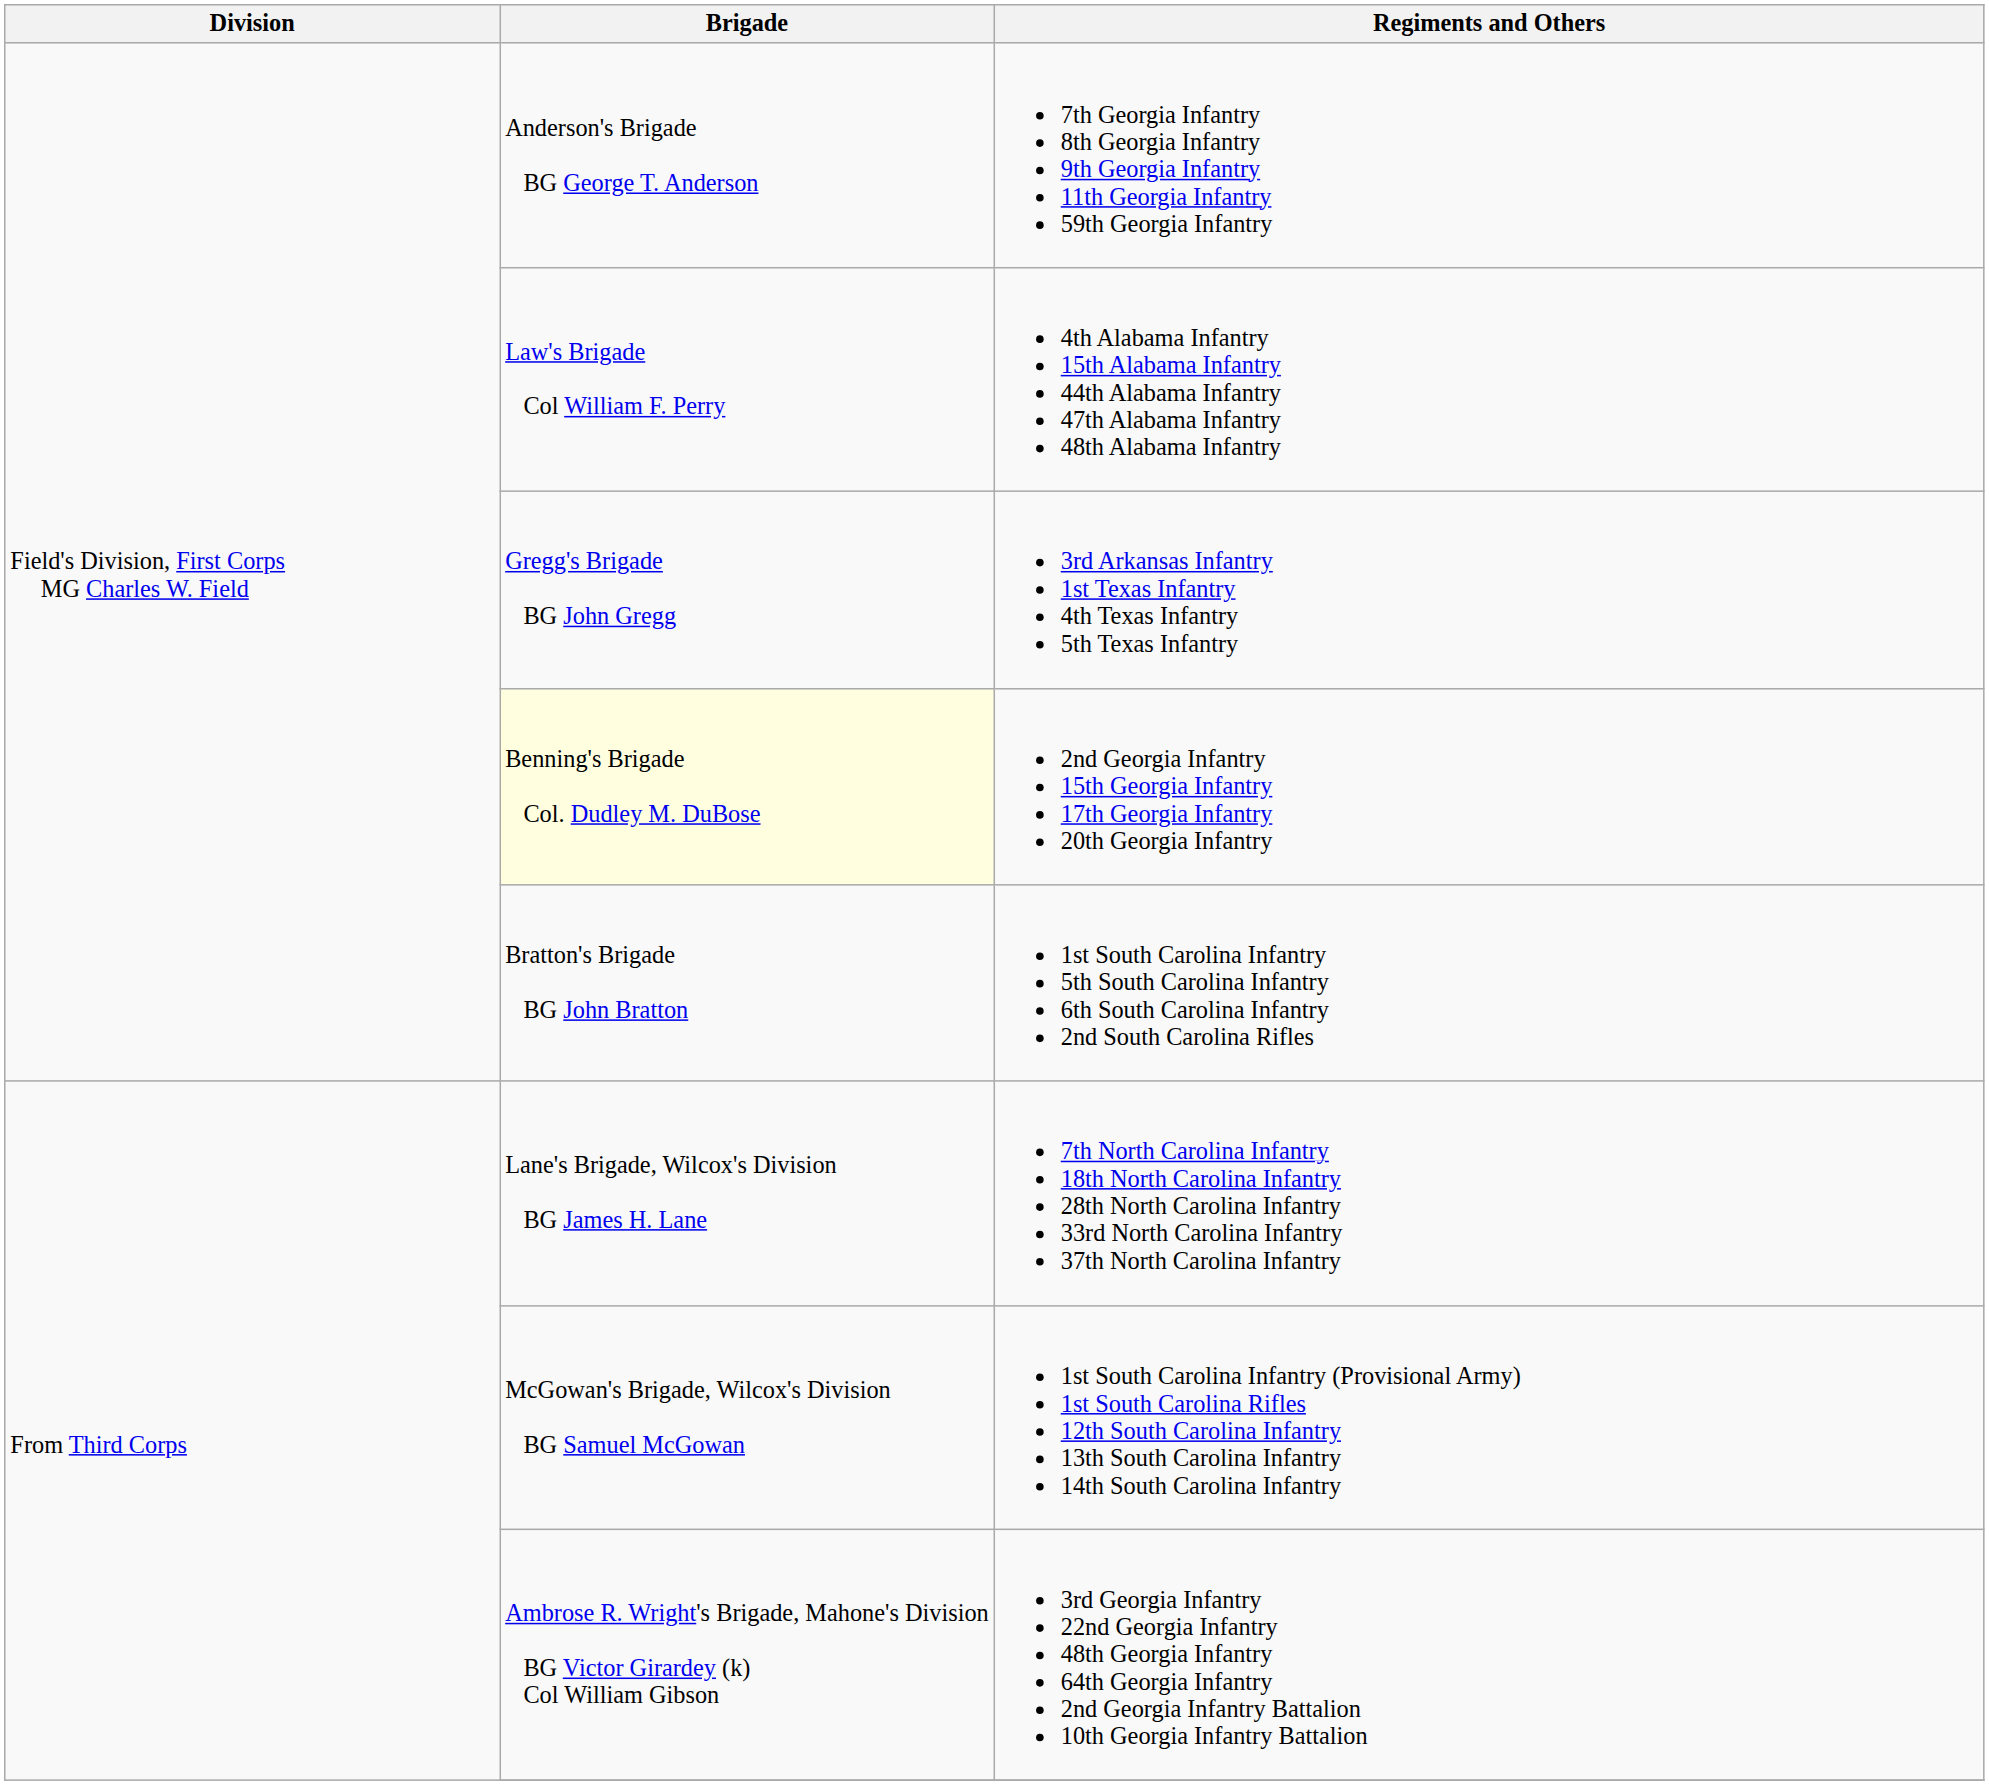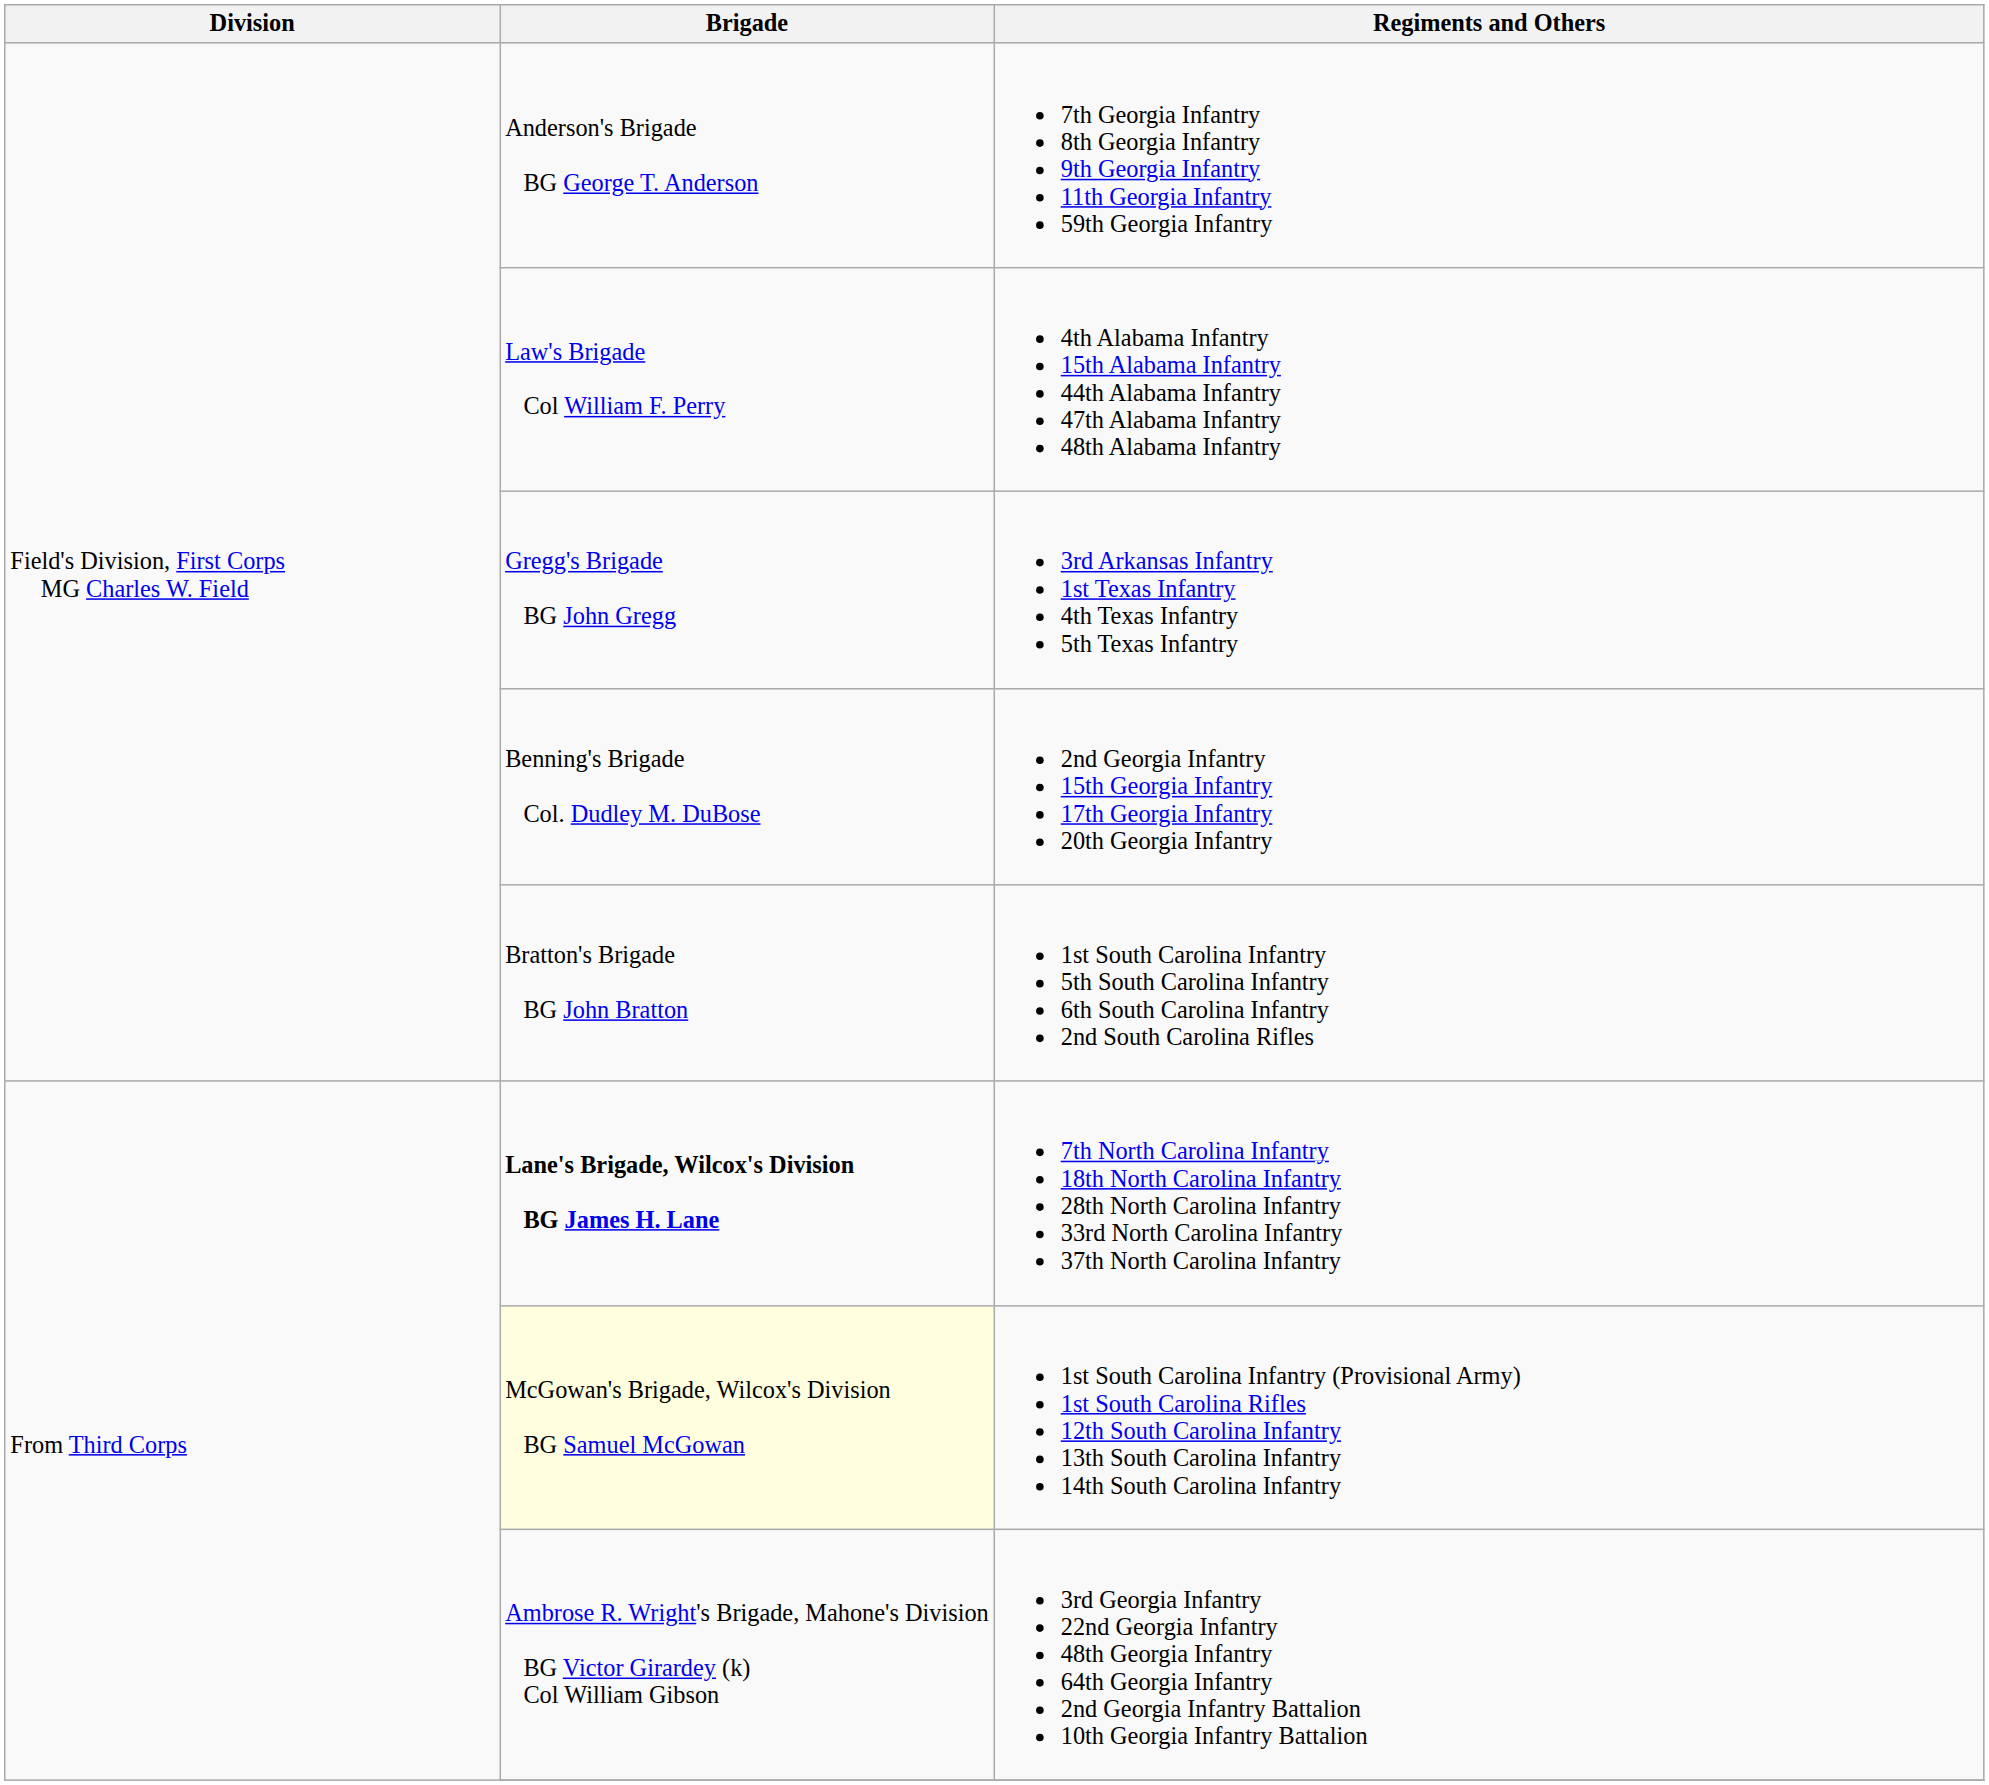(633, 786) lightyellow background -> (633, 786) no background
(671, 1193) normal -> (680, 1193) bold
(698, 1417) no background -> (698, 1417) lightyellow background
